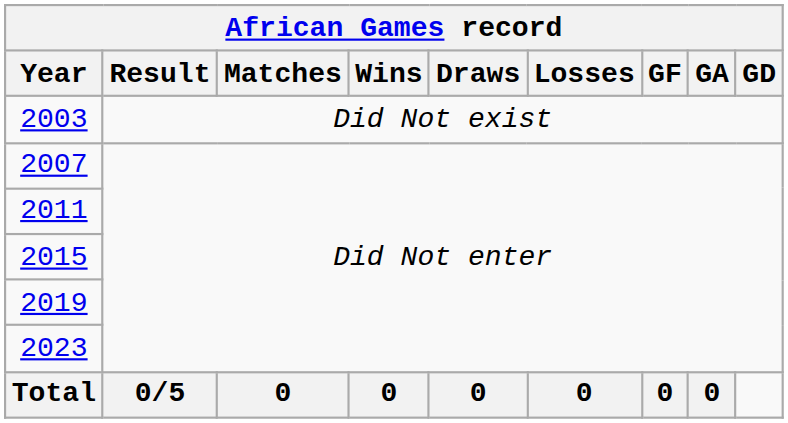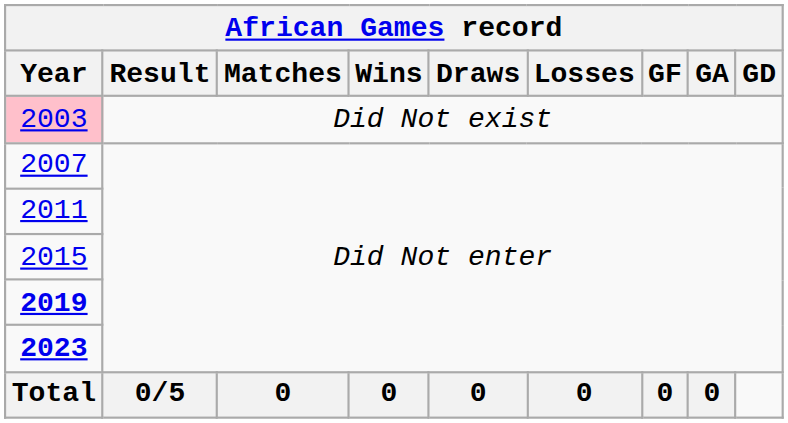(54, 119) no background -> (54, 119) pink background
(54, 303) normal -> (54, 303) bold
(54, 348) normal -> (54, 348) bold
